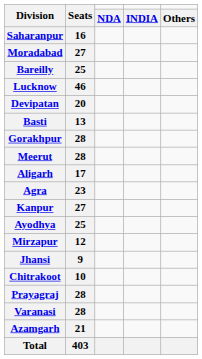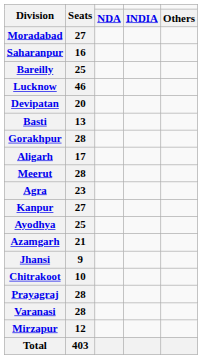rows swapped: (35, 35) <-> (35, 52)
rows swapped: (35, 156) <-> (35, 173)
rows swapped: (35, 328) <-> (35, 242)
